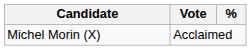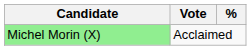(54, 34) no background -> (54, 34) lightgreen background
